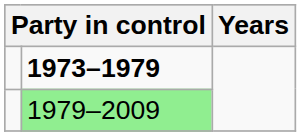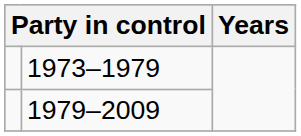(94, 67) bold -> (94, 67) normal
(94, 109) lightgreen background -> (94, 109) no background
